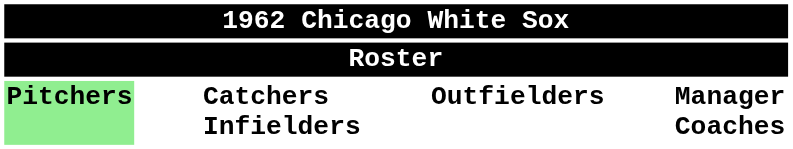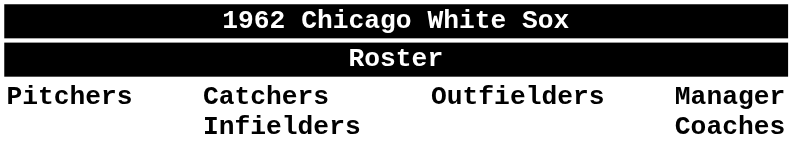(70, 98) lightgreen background -> (70, 98) no background
